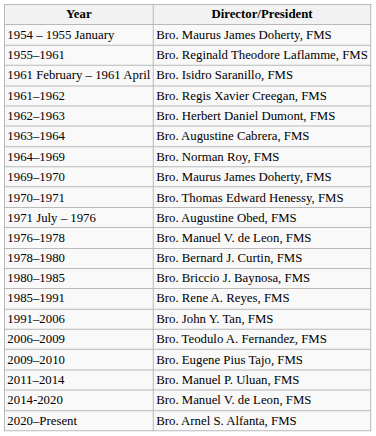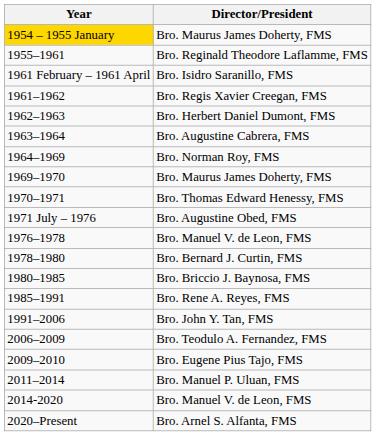(61, 34) no background -> (61, 34) gold background
